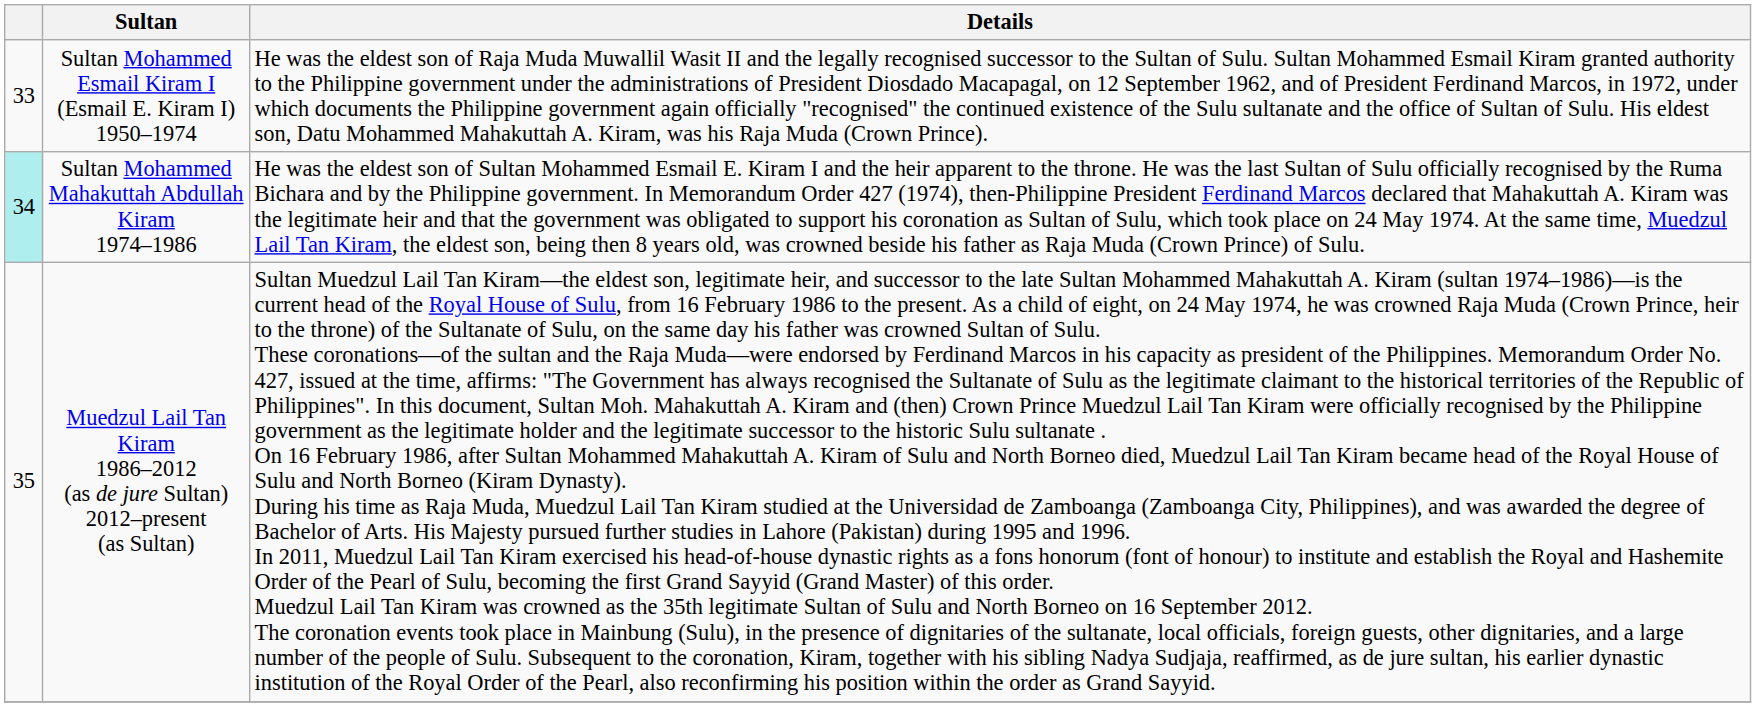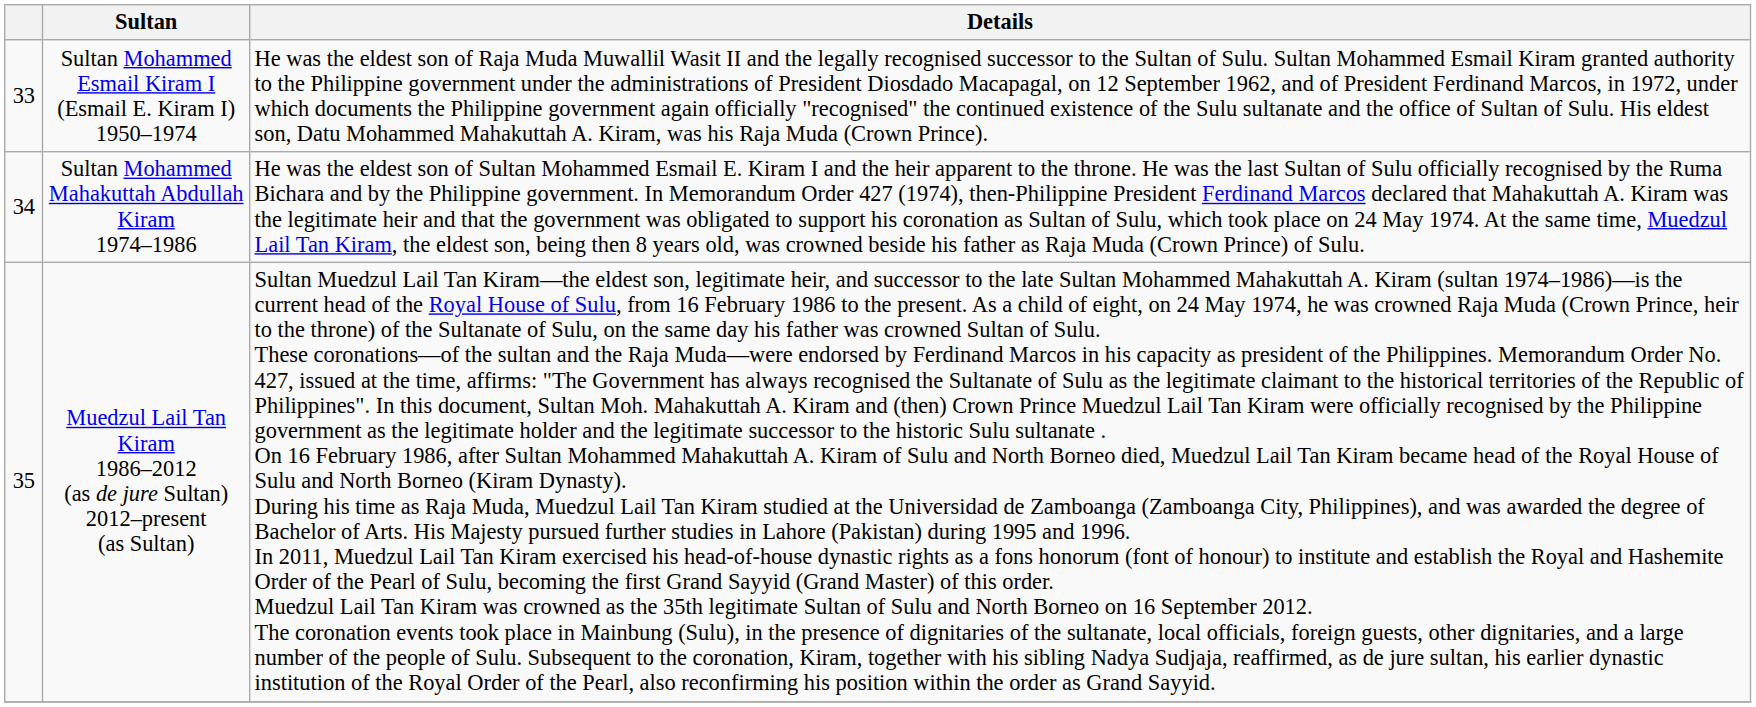(24, 206) paleturquoise background -> (24, 206) no background
